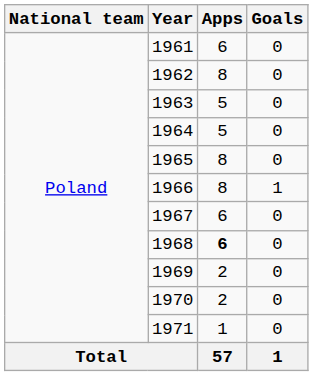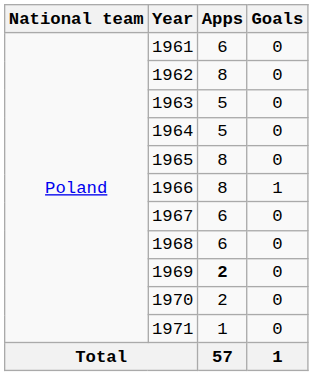(222, 244) bold -> (222, 244) normal
(222, 272) normal -> (222, 272) bold
